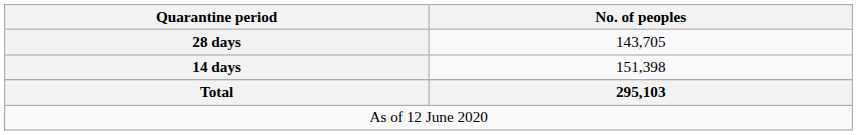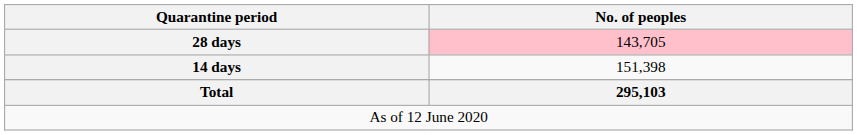(641, 41) no background -> (641, 41) pink background
